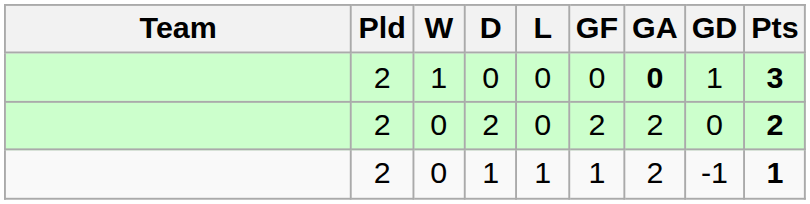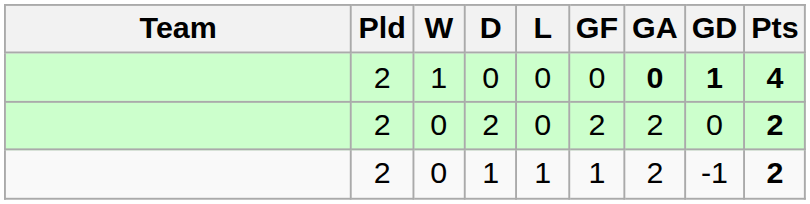(714, 76) normal -> (714, 76) bold
(775, 76) 3 -> (775, 76) 4
(775, 173) 1 -> (775, 173) 2
